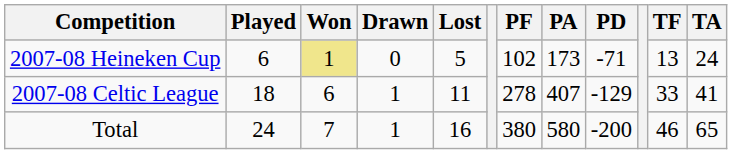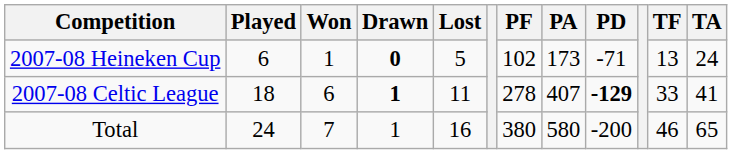(329, 58) khaki background -> (329, 58) no background
(395, 58) normal -> (395, 58) bold
(395, 93) normal -> (395, 93) bold
(611, 93) normal -> (611, 93) bold
